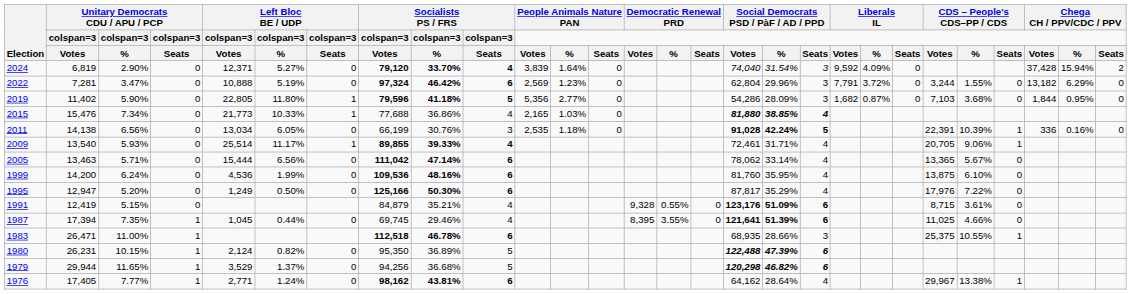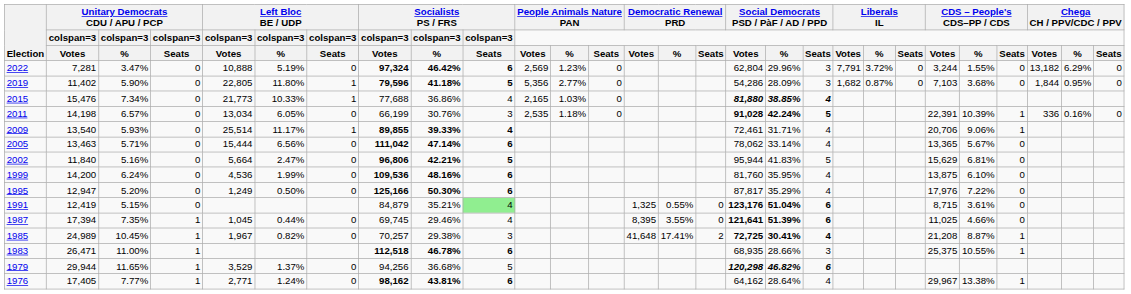- row: (17, 68)
(81, 129) 14,138 -> (81, 114) 14,198
(135, 129) 6.56% -> (135, 114) 6.57%
(940, 144) 20,705 -> (943, 129) 20,706
+ row: (17, 159)
(510, 205) no background -> (510, 205) lightgreen background
(642, 205) 9,328 -> (644, 205) 1,325
(781, 205) 51.09% -> (784, 205) 51.04%
+ row: (17, 235)
- row: (17, 251)
